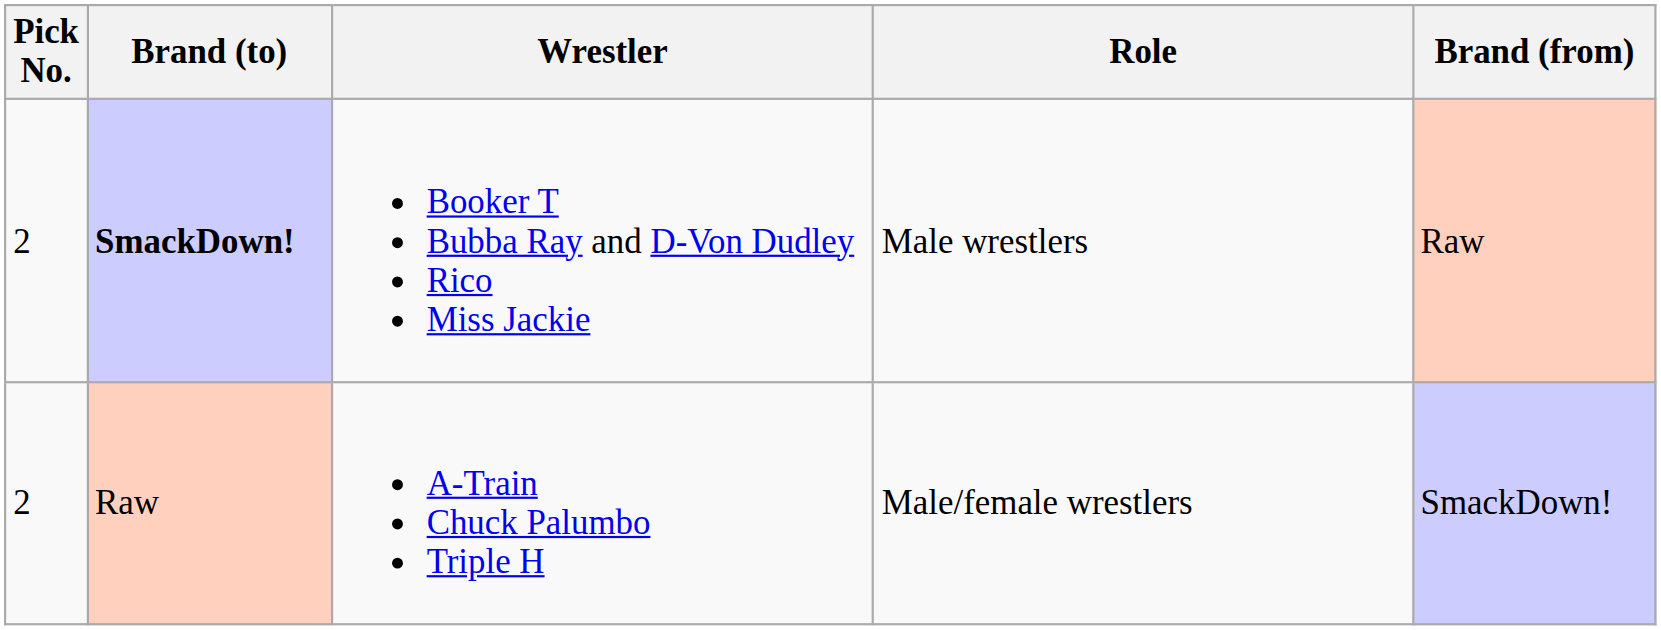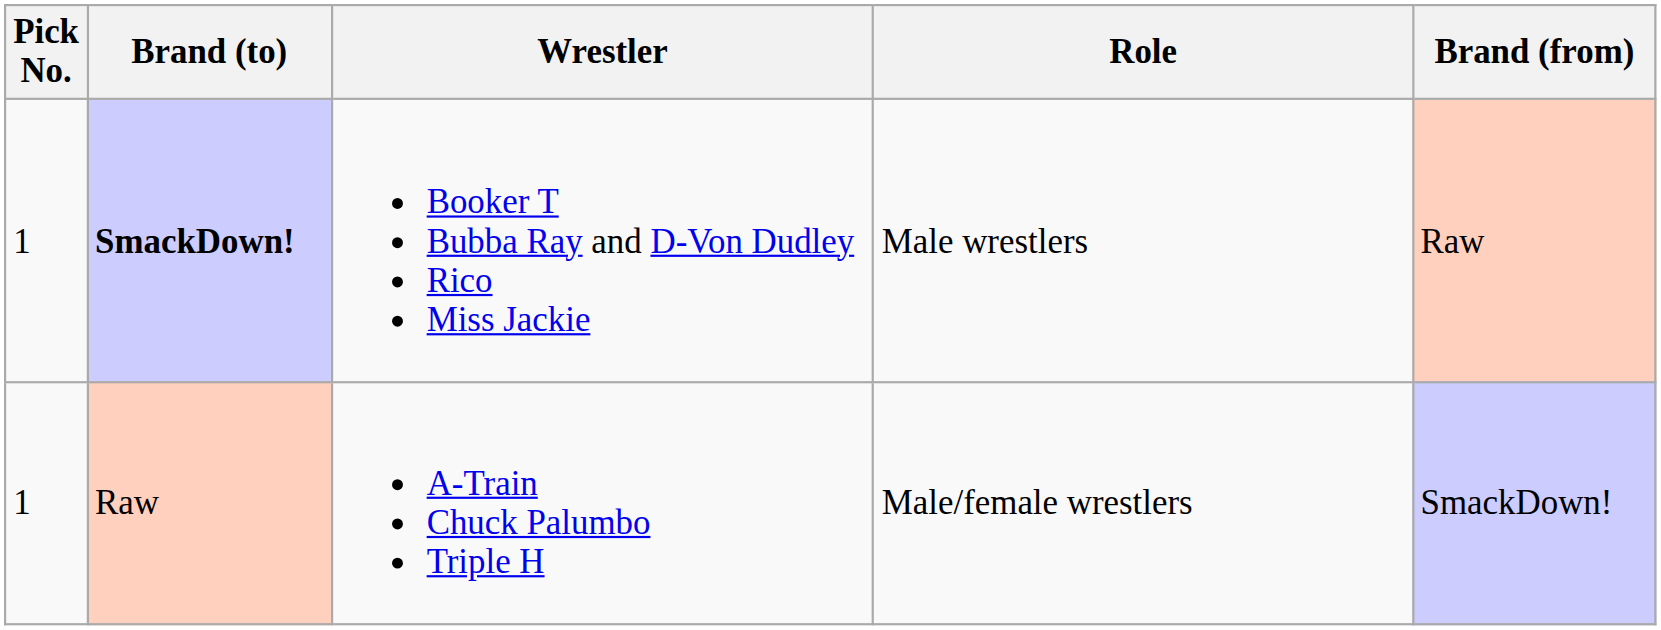(22, 240) 2 -> (22, 240) 1
(22, 502) 2 -> (22, 502) 1
